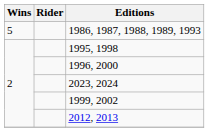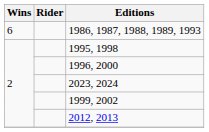(10, 30) 5 -> (10, 30) 6
